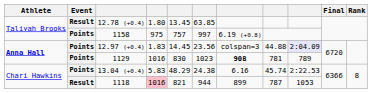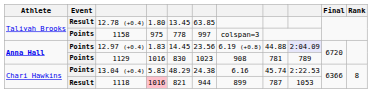(179, 34) 757 -> (179, 34) 778
(240, 34) 6.19 (+0.8) -> (240, 34) colspan=3
(240, 46) colspan=3 -> (240, 46) 6.19 (+0.8)
(240, 58) bold -> (240, 58) normal
